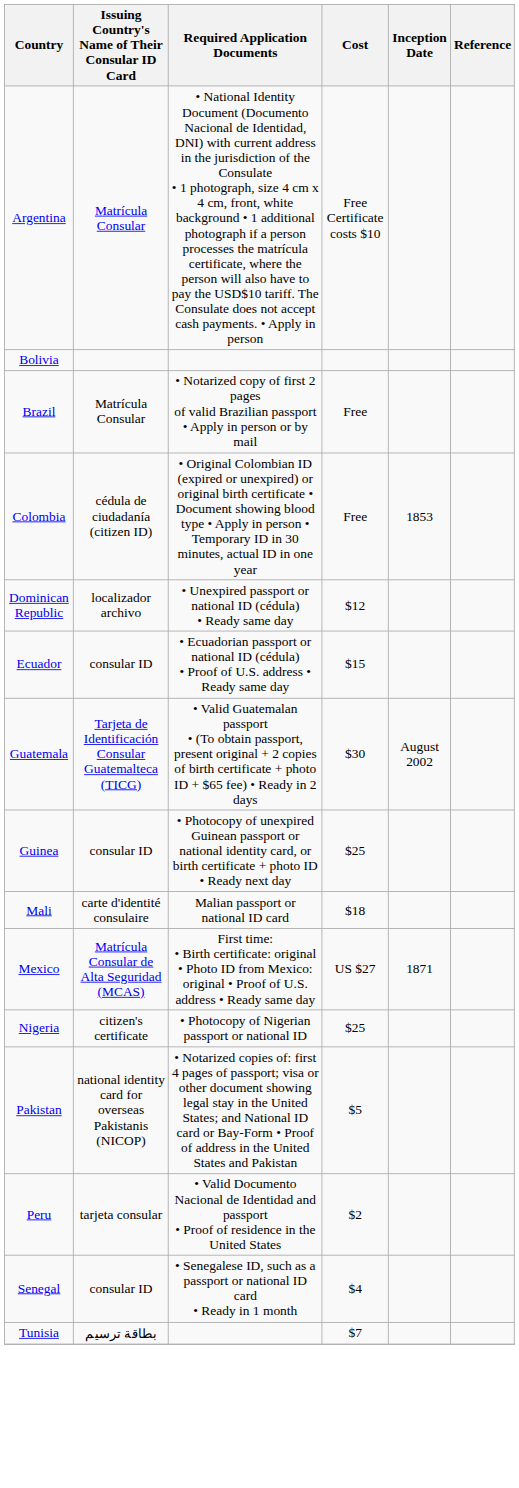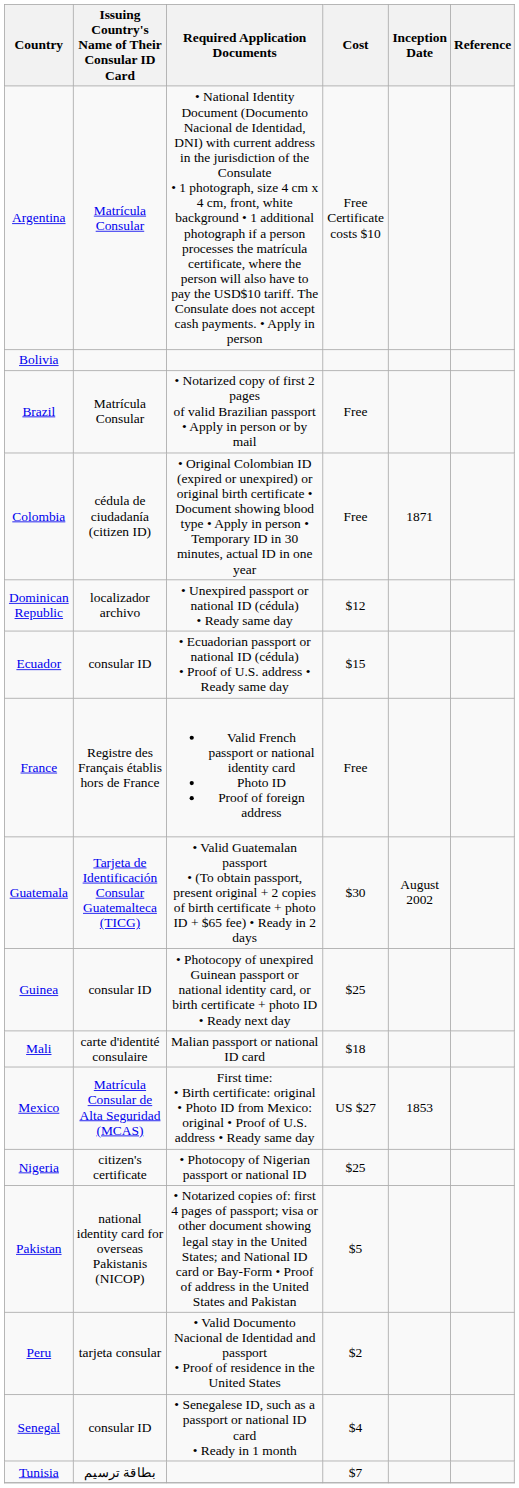(420, 516) 1853 -> (420, 516) 1871
+ row: (39, 767)
(420, 969) 1871 -> (420, 1108) 1853
